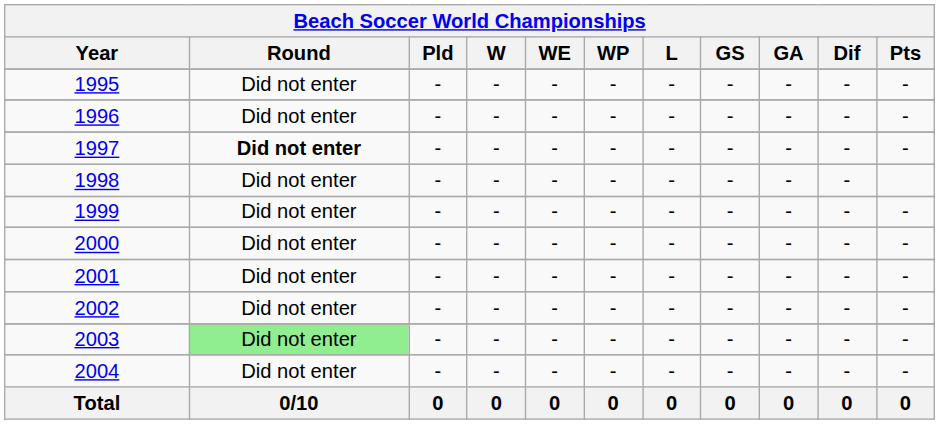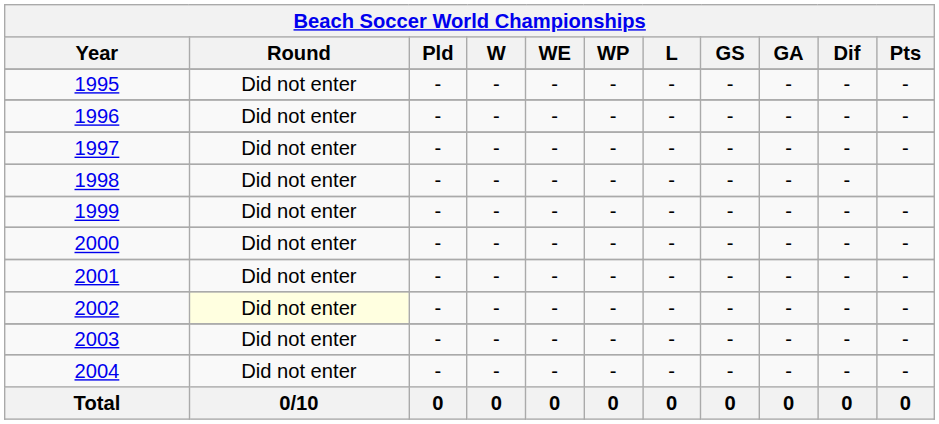(299, 148) bold -> (299, 148) normal
(299, 308) no background -> (299, 308) lightyellow background
(299, 340) lightgreen background -> (299, 340) no background
